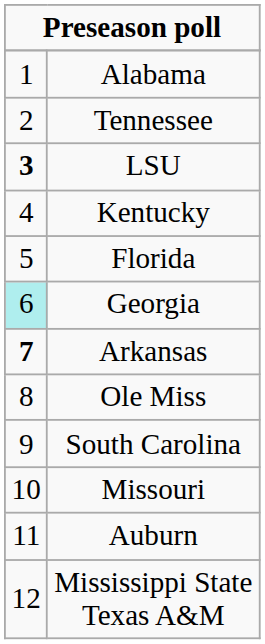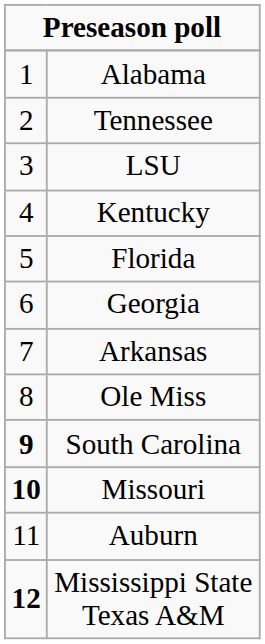(26, 166) bold -> (26, 166) normal
(26, 304) paleturquoise background -> (26, 304) no background
(26, 350) bold -> (26, 350) normal
(26, 443) normal -> (26, 443) bold
(26, 489) normal -> (26, 489) bold
(26, 598) normal -> (26, 598) bold
